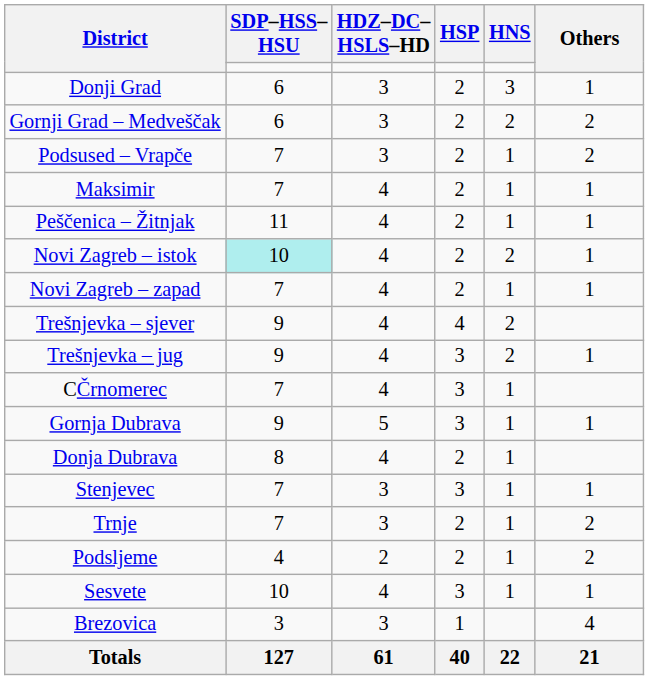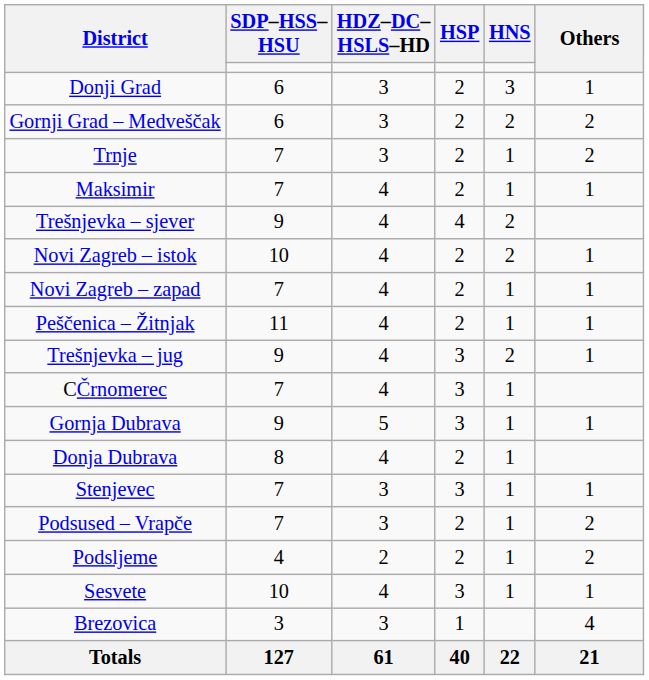rows swapped: (115, 523) <-> (115, 155)
rows swapped: (115, 222) <-> (115, 323)
(279, 256) paleturquoise background -> (279, 256) no background
